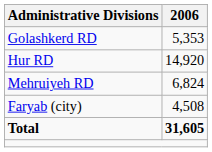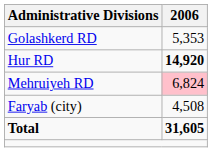(185, 60) normal -> (185, 60) bold
(188, 83) no background -> (188, 83) pink background
